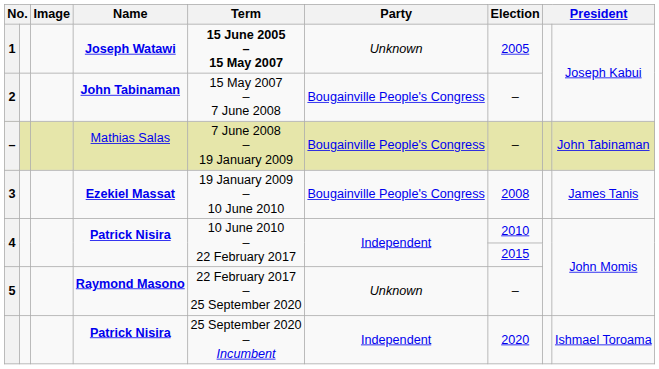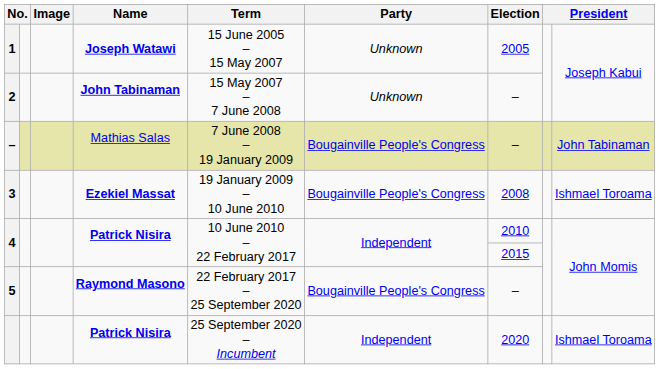(246, 48) bold -> (246, 48) normal
(396, 97) Bougainville People's Congress -> (396, 97) Unknown
(603, 194) James Tanis -> (603, 194) Ishmael Toroama
(396, 291) Unknown -> (396, 291) Bougainville People's Congress
